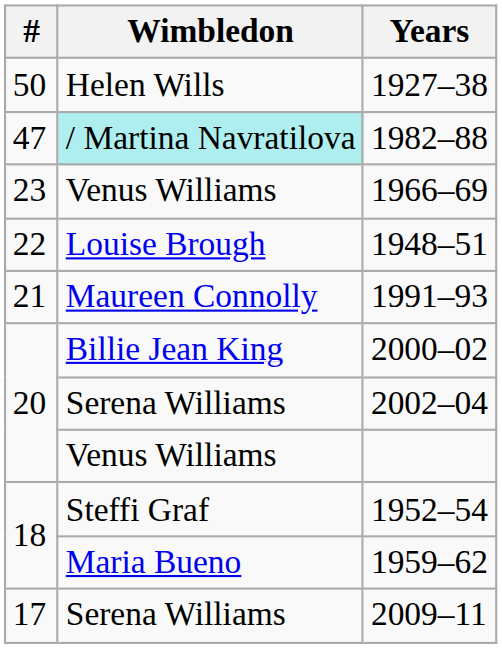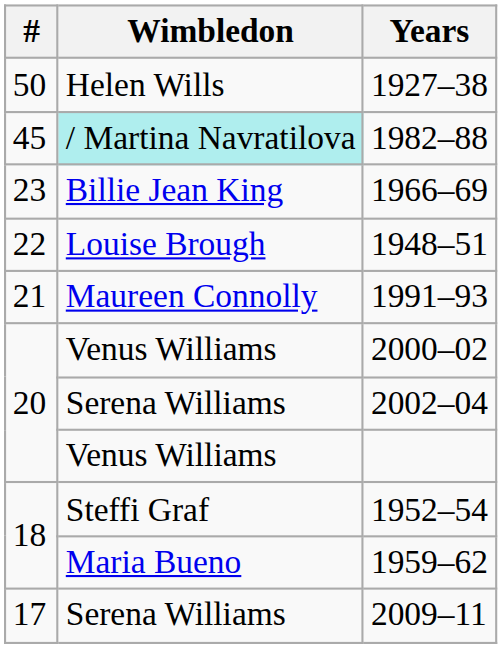(29, 137) 47 -> (29, 137) 45
(171, 190) Venus Williams -> (174, 190) Billie Jean King
(174, 349) Billie Jean King -> (171, 349) Venus Williams
